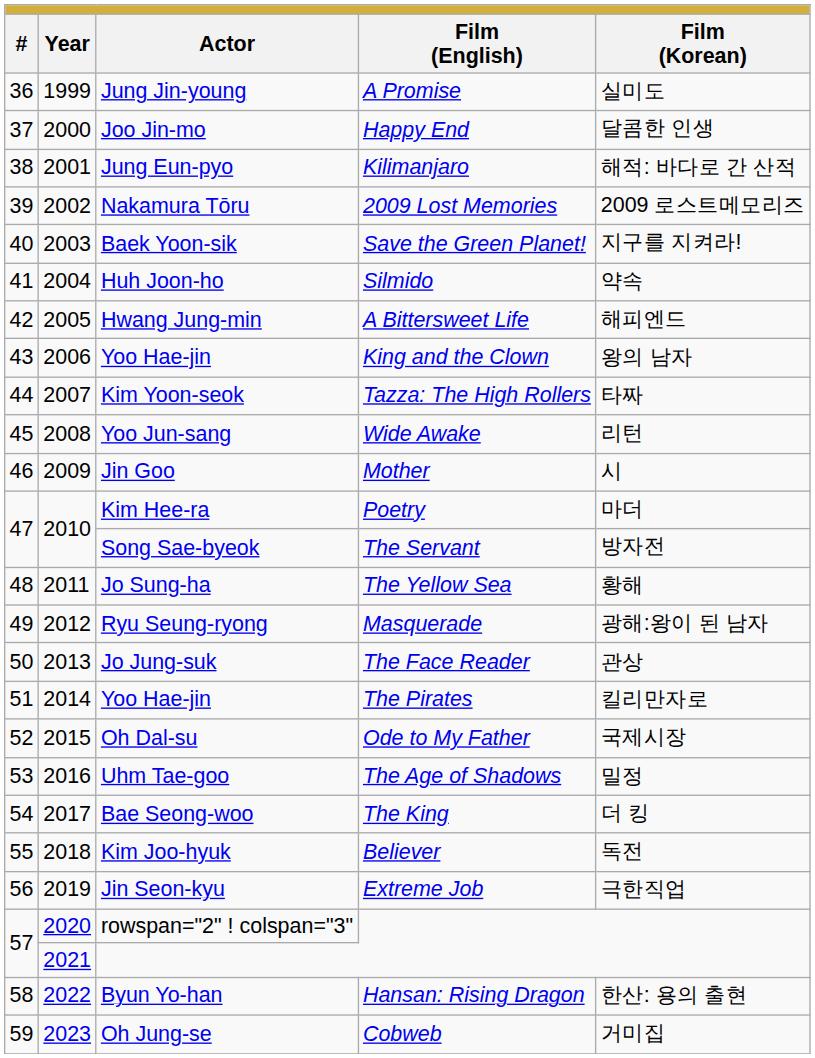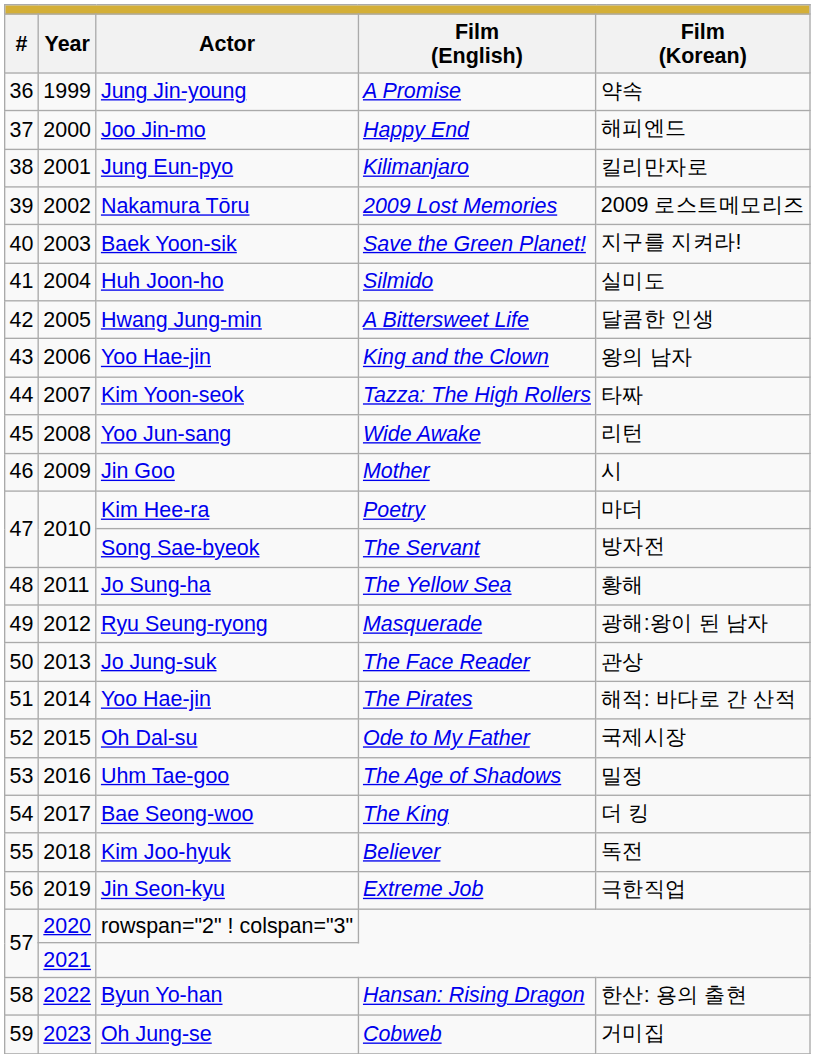(633, 90) 실미도 -> (622, 90) 약속
(657, 128) 달콤한 인생 -> (644, 128) 해피엔드
(699, 166) 해적: 바다로 간 산적 -> (654, 166) 킬리만자로
(622, 280) 약속 -> (633, 280) 실미도
(644, 318) 해피엔드 -> (657, 318) 달콤한 인생
(654, 699) 킬리만자로 -> (699, 699) 해적: 바다로 간 산적
